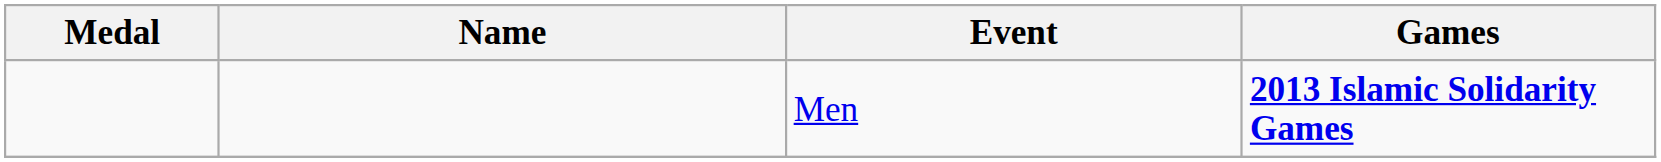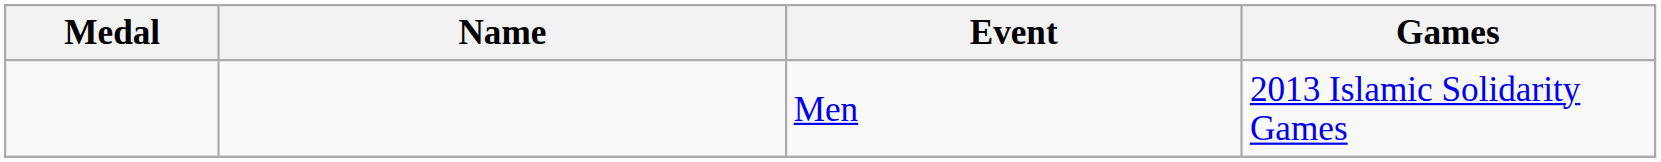(1423, 108) bold -> (1415, 108) normal
